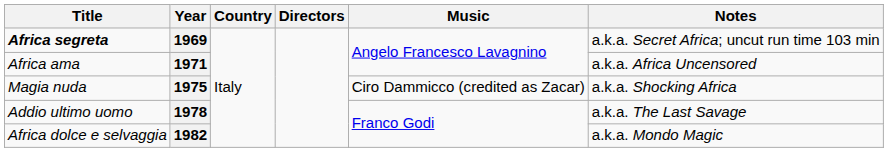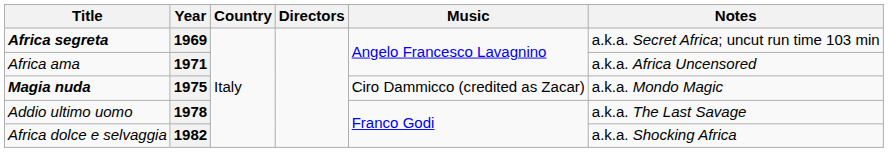(47, 87) normal -> (49, 87) bold
(664, 87) a.k.a. Shocking Africa -> (657, 87) a.k.a. Mondo Magic
(657, 135) a.k.a. Mondo Magic -> (664, 135) a.k.a. Shocking Africa
